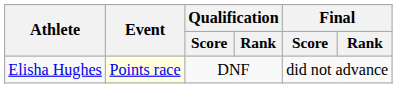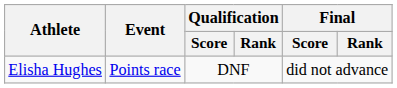(145, 69) lightyellow background -> (145, 69) no background
